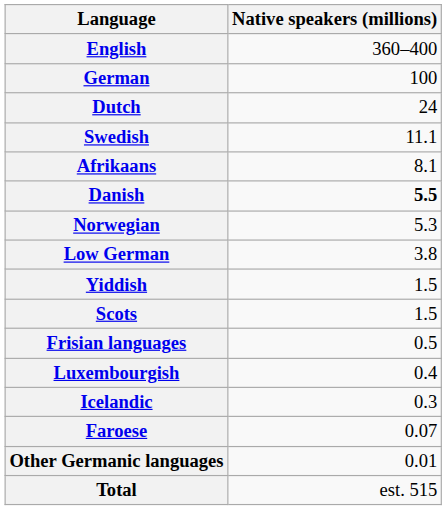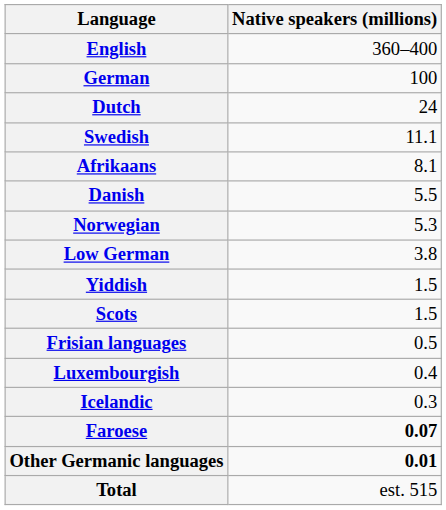(426, 195) bold -> (426, 195) normal
(421, 431) normal -> (421, 431) bold
(421, 460) normal -> (421, 460) bold
